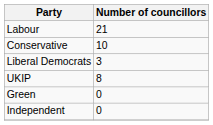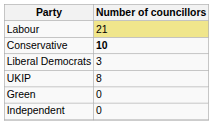(102, 29) no background -> (102, 29) khaki background
(102, 45) normal -> (102, 45) bold
